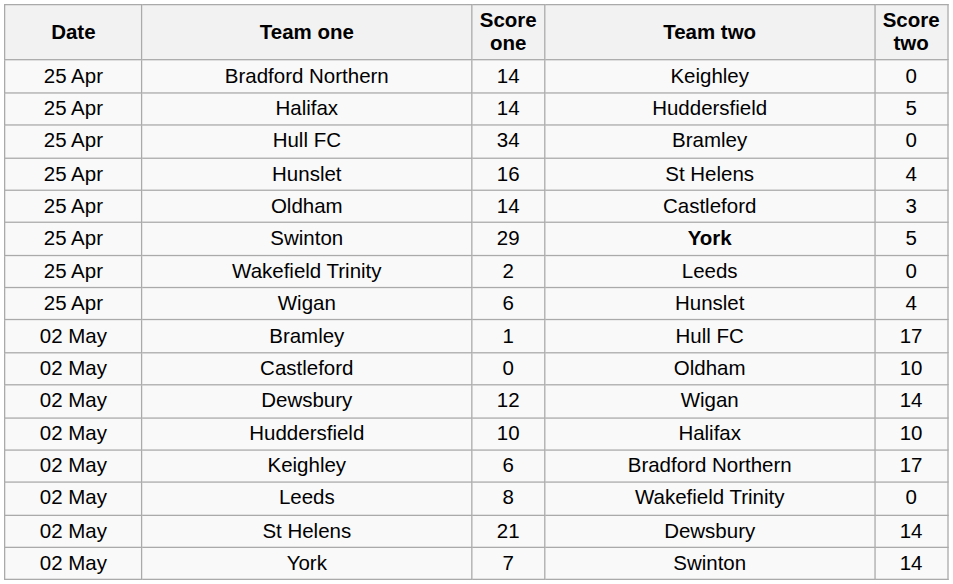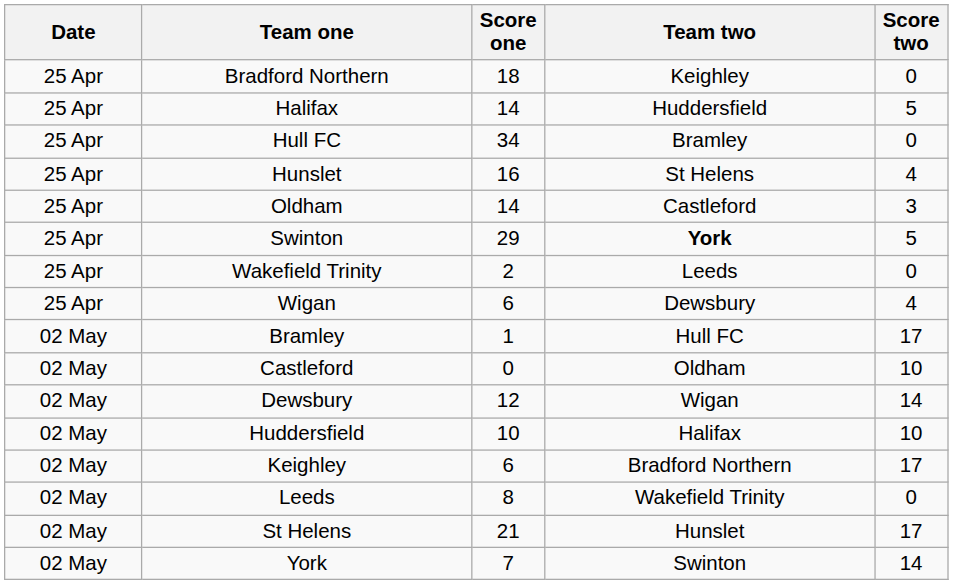(508, 76) 14 -> (508, 76) 18
(710, 303) Hunslet -> (710, 303) Dewsbury
(710, 530) Dewsbury -> (710, 530) Hunslet
(911, 530) 14 -> (911, 530) 17
